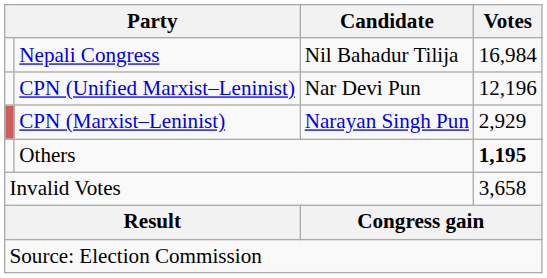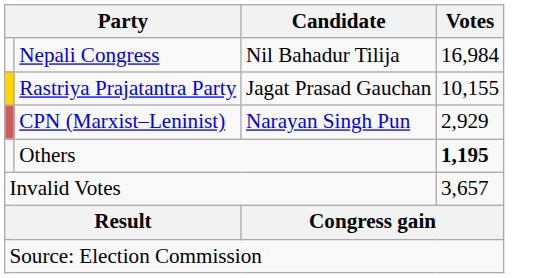- row: (157, 88)
+ row: (128, 88)
(502, 188) 3,658 -> (465, 188) 3,657
